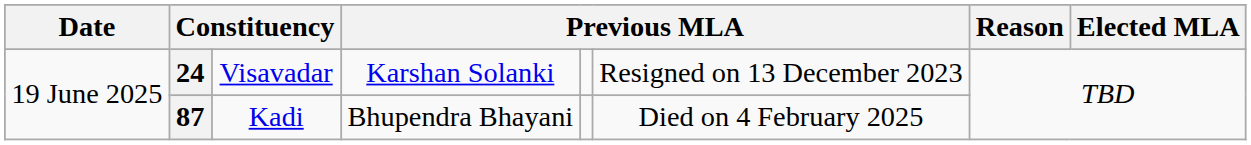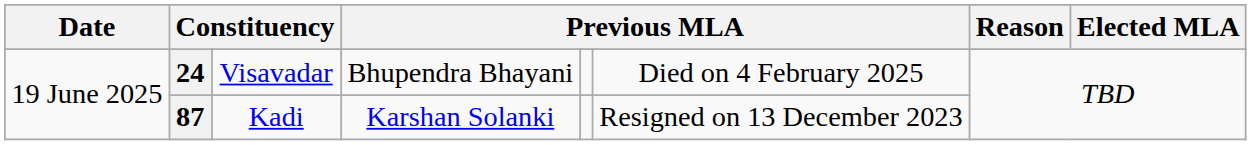(460, 71) Karshan Solanki -> (460, 71) Bhupendra Bhayani
(781, 71) Resigned on 13 December 2023 -> (781, 71) Died on 4 February 2025
(460, 116) Bhupendra Bhayani -> (460, 116) Karshan Solanki
(781, 116) Died on 4 February 2025 -> (781, 116) Resigned on 13 December 2023
